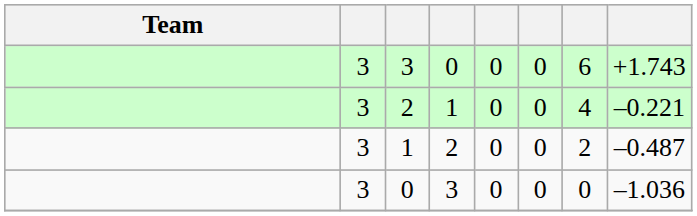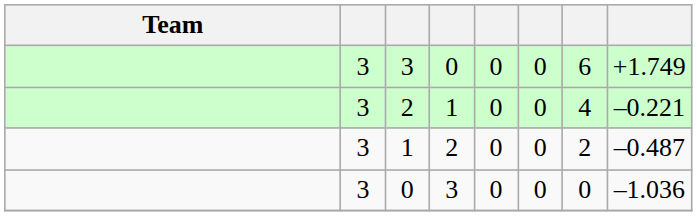(649, 66) +1.743 -> (649, 66) +1.749
